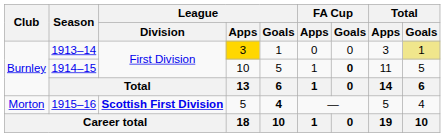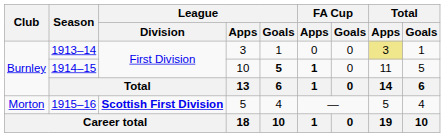(243, 50) gold background -> (243, 50) no background
(386, 50) no background -> (386, 50) khaki background
(421, 50) khaki background -> (421, 50) no background
(279, 68) normal -> (279, 68) bold
(314, 68) normal -> (314, 68) bold
(350, 68) bold -> (350, 68) normal
(279, 104) bold -> (279, 104) normal
